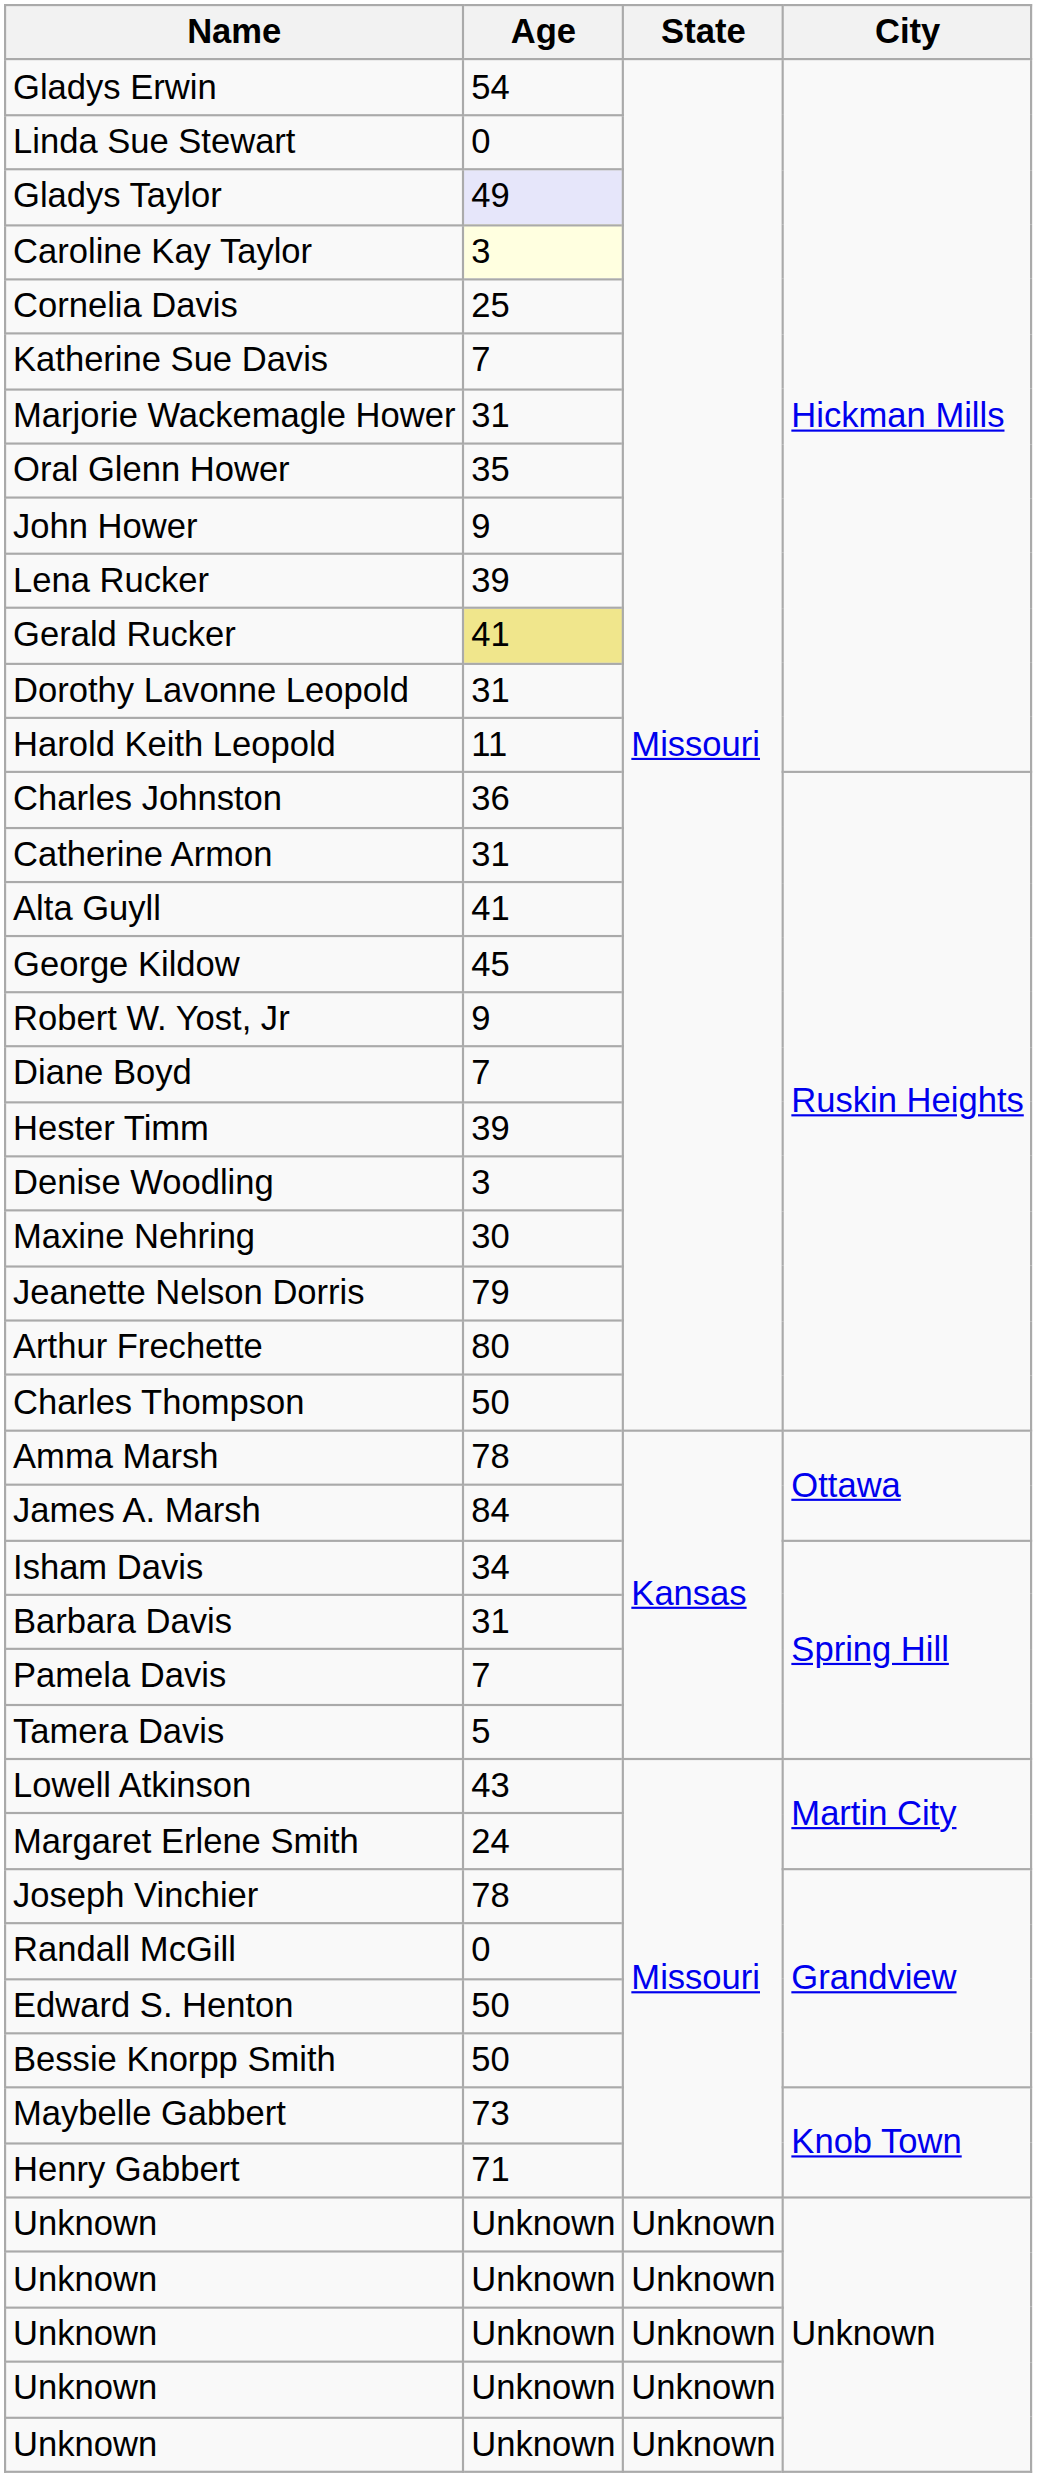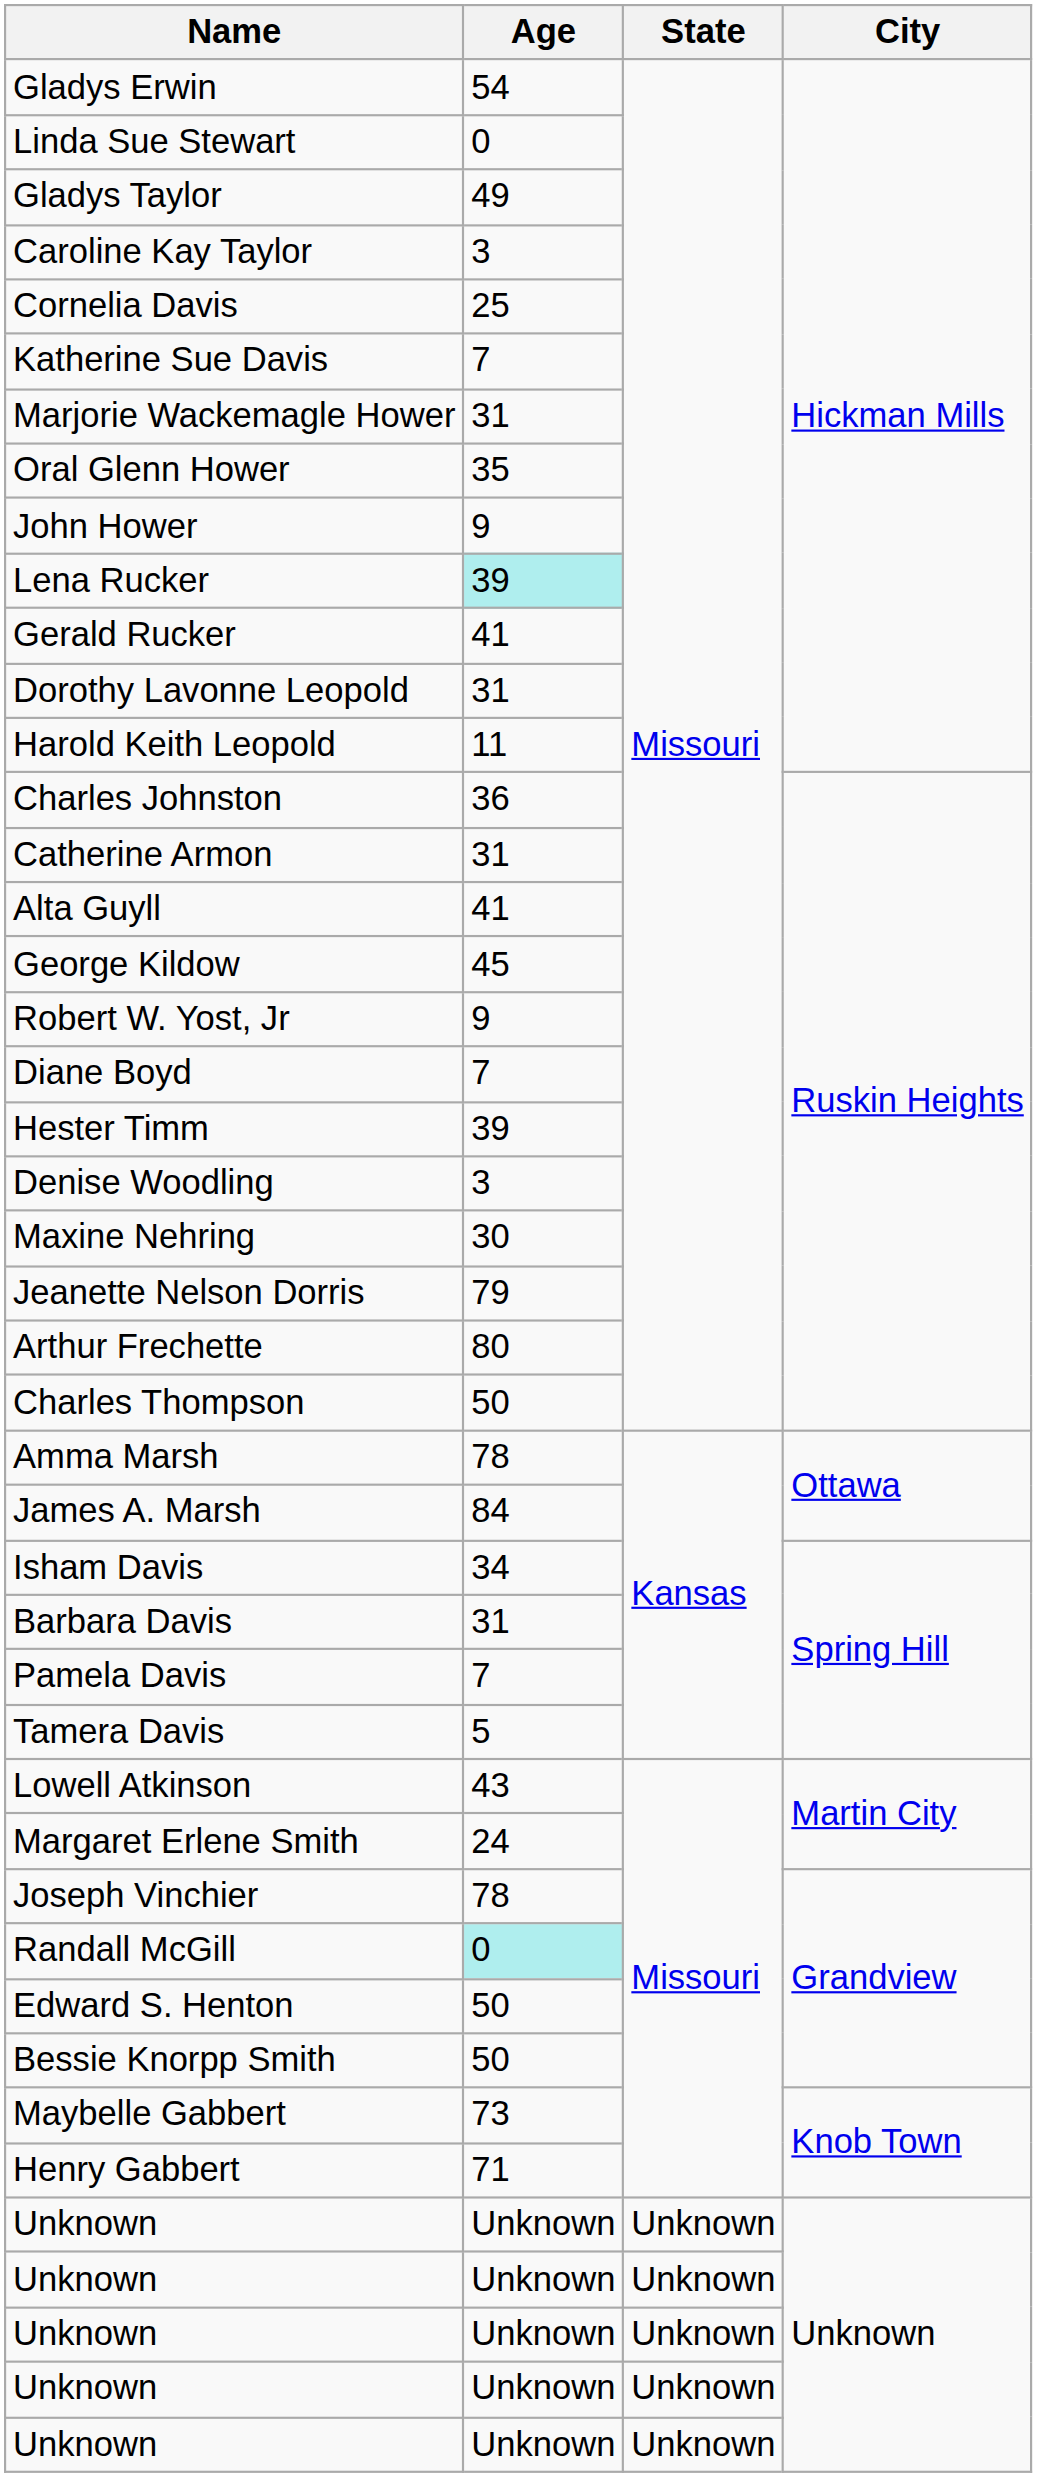(491, 196) lavender background -> (491, 196) no background
(481, 251) lightyellow background -> (481, 251) no background
(491, 580) no background -> (491, 580) paleturquoise background
(491, 634) khaki background -> (491, 634) no background
(481, 1950) no background -> (481, 1950) paleturquoise background
